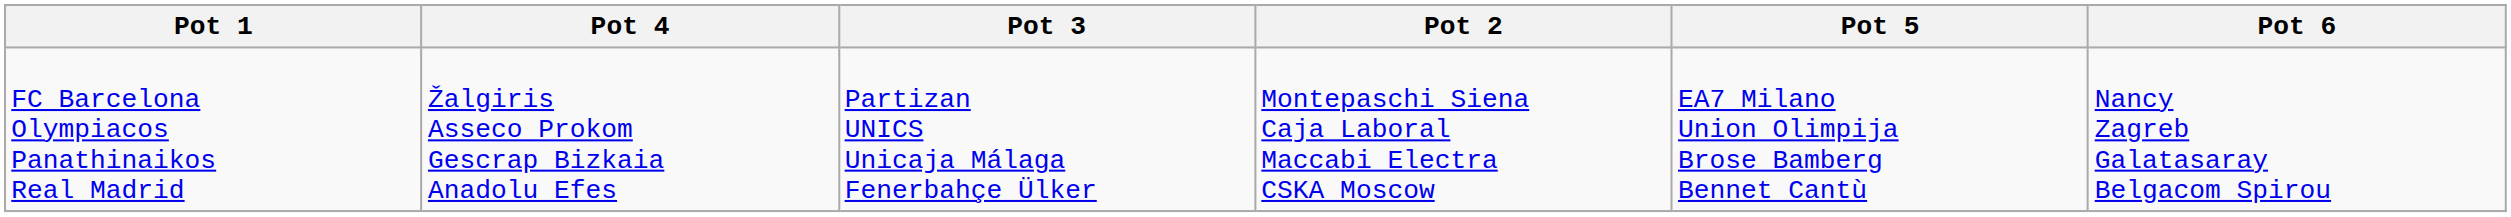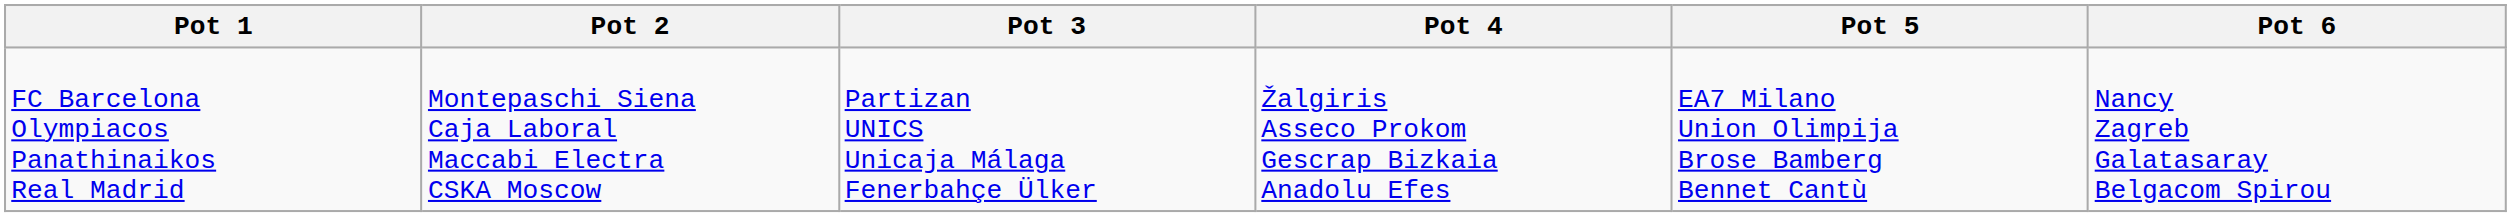columns swapped: (1463, 26) <-> (630, 26)
